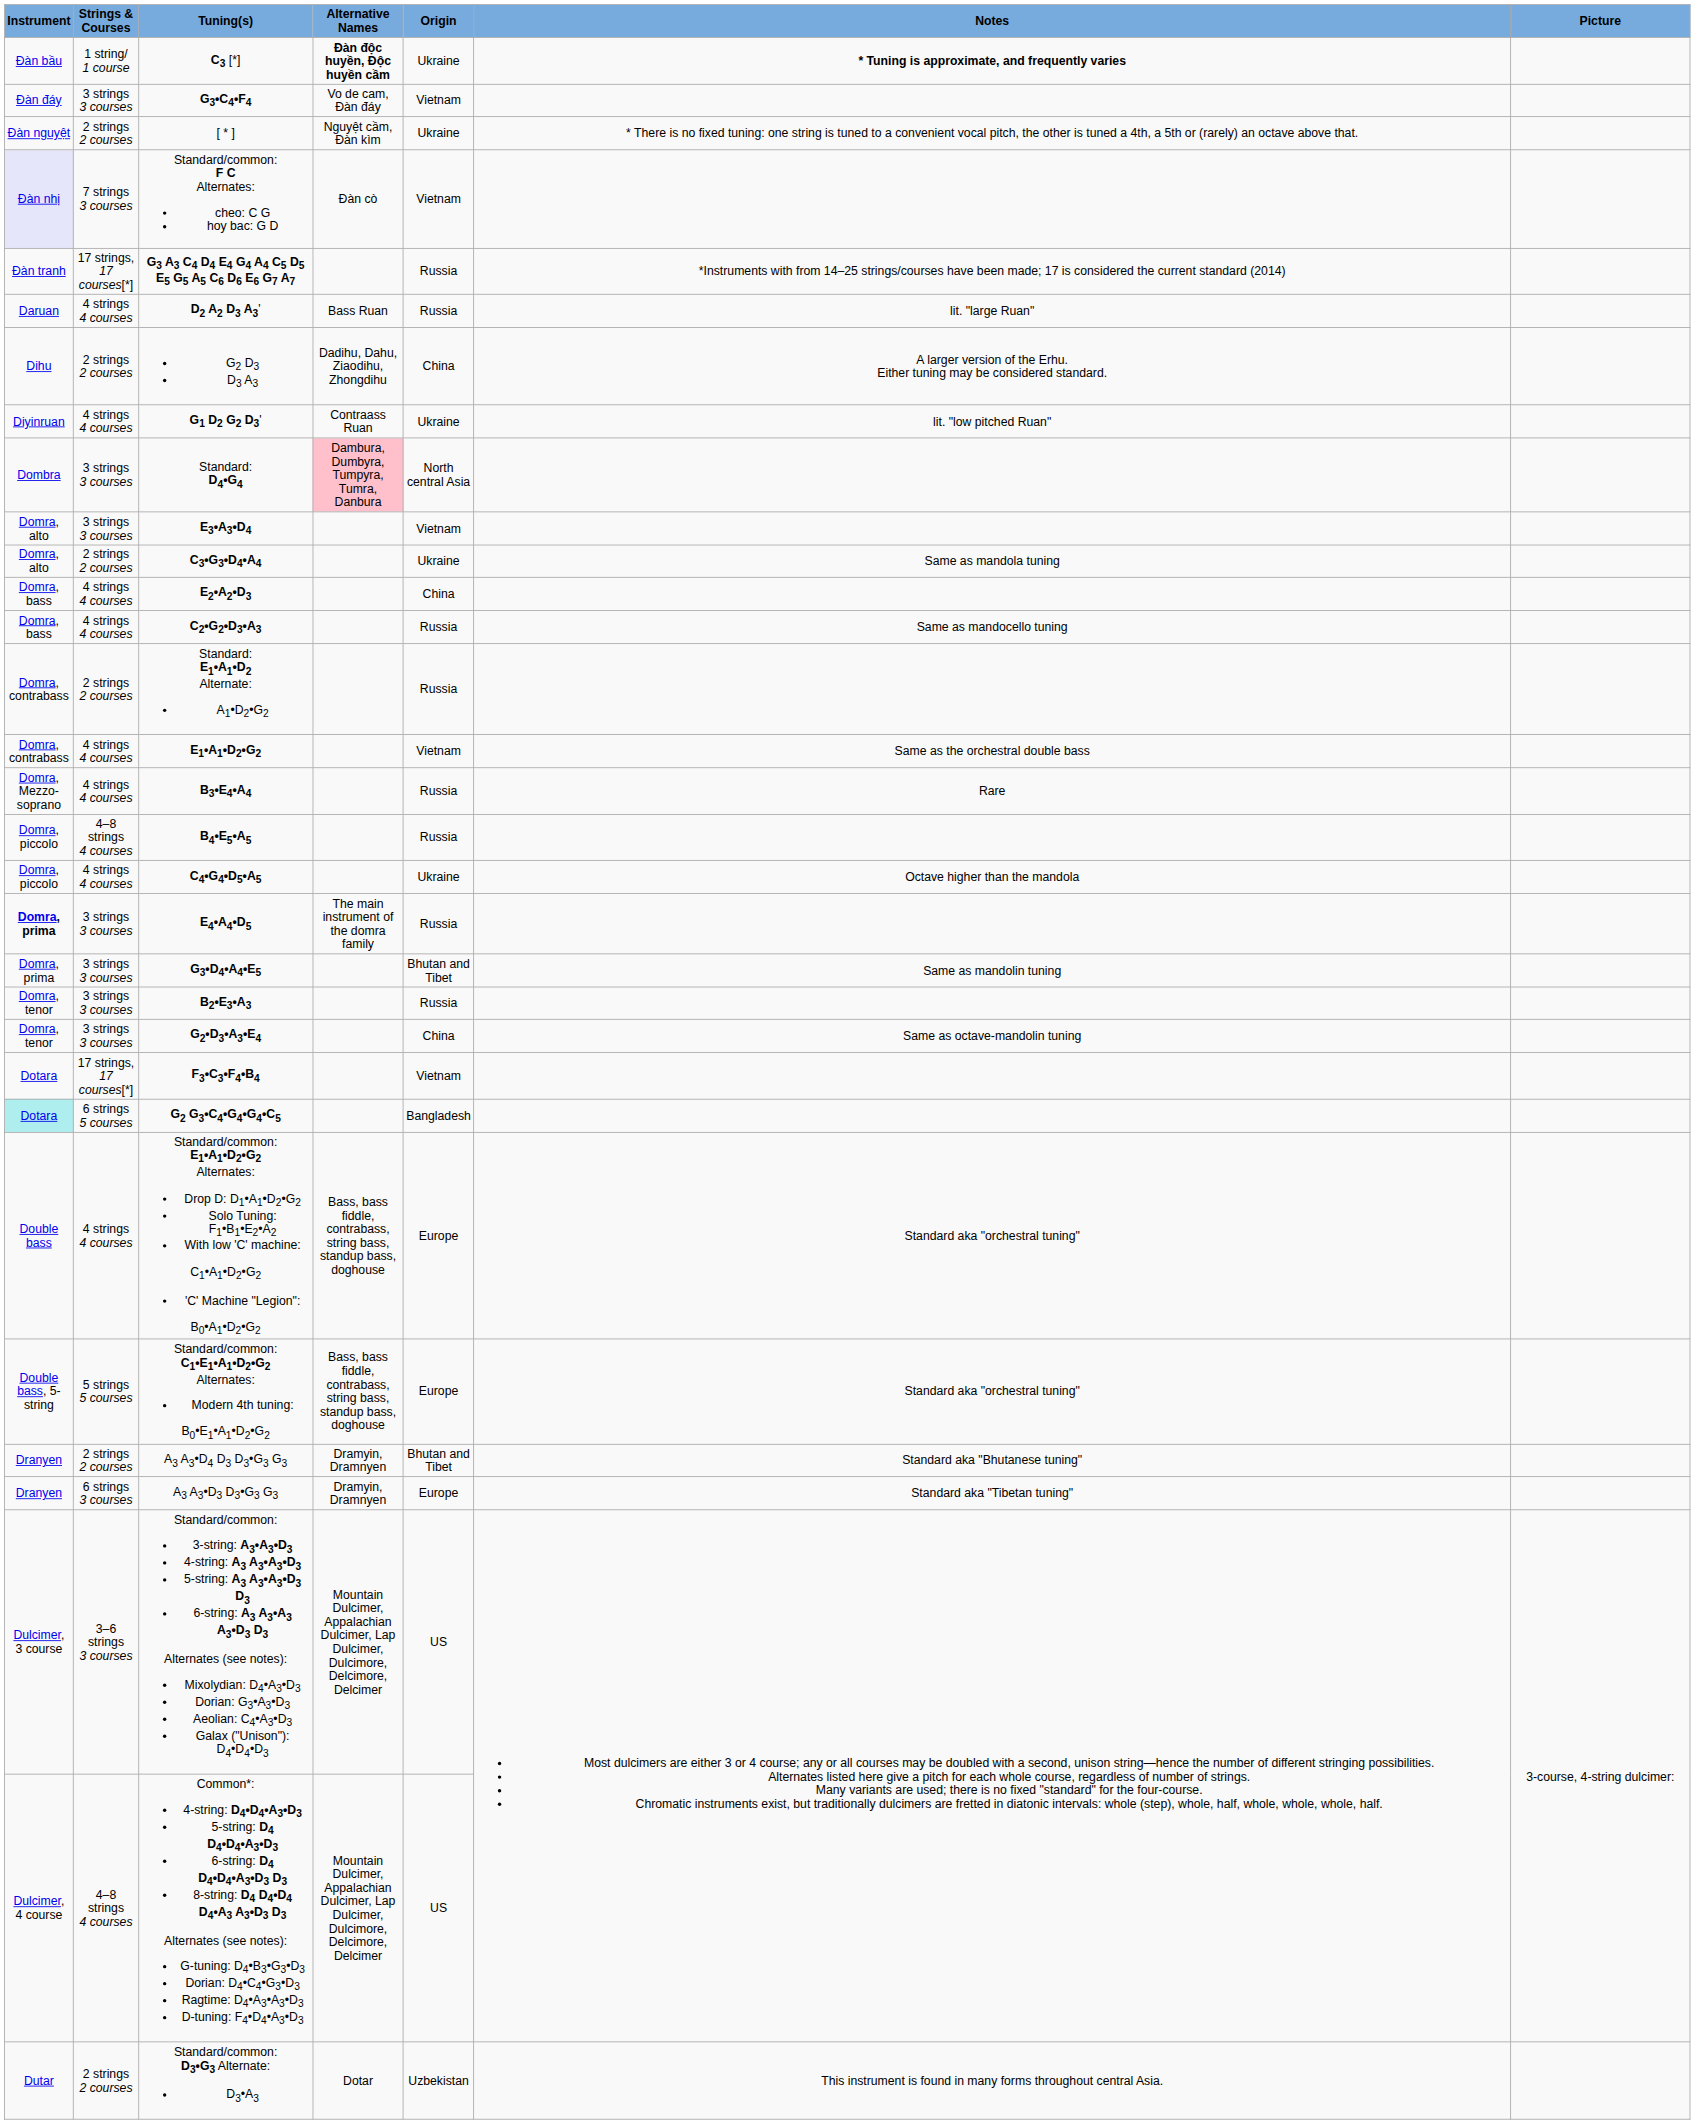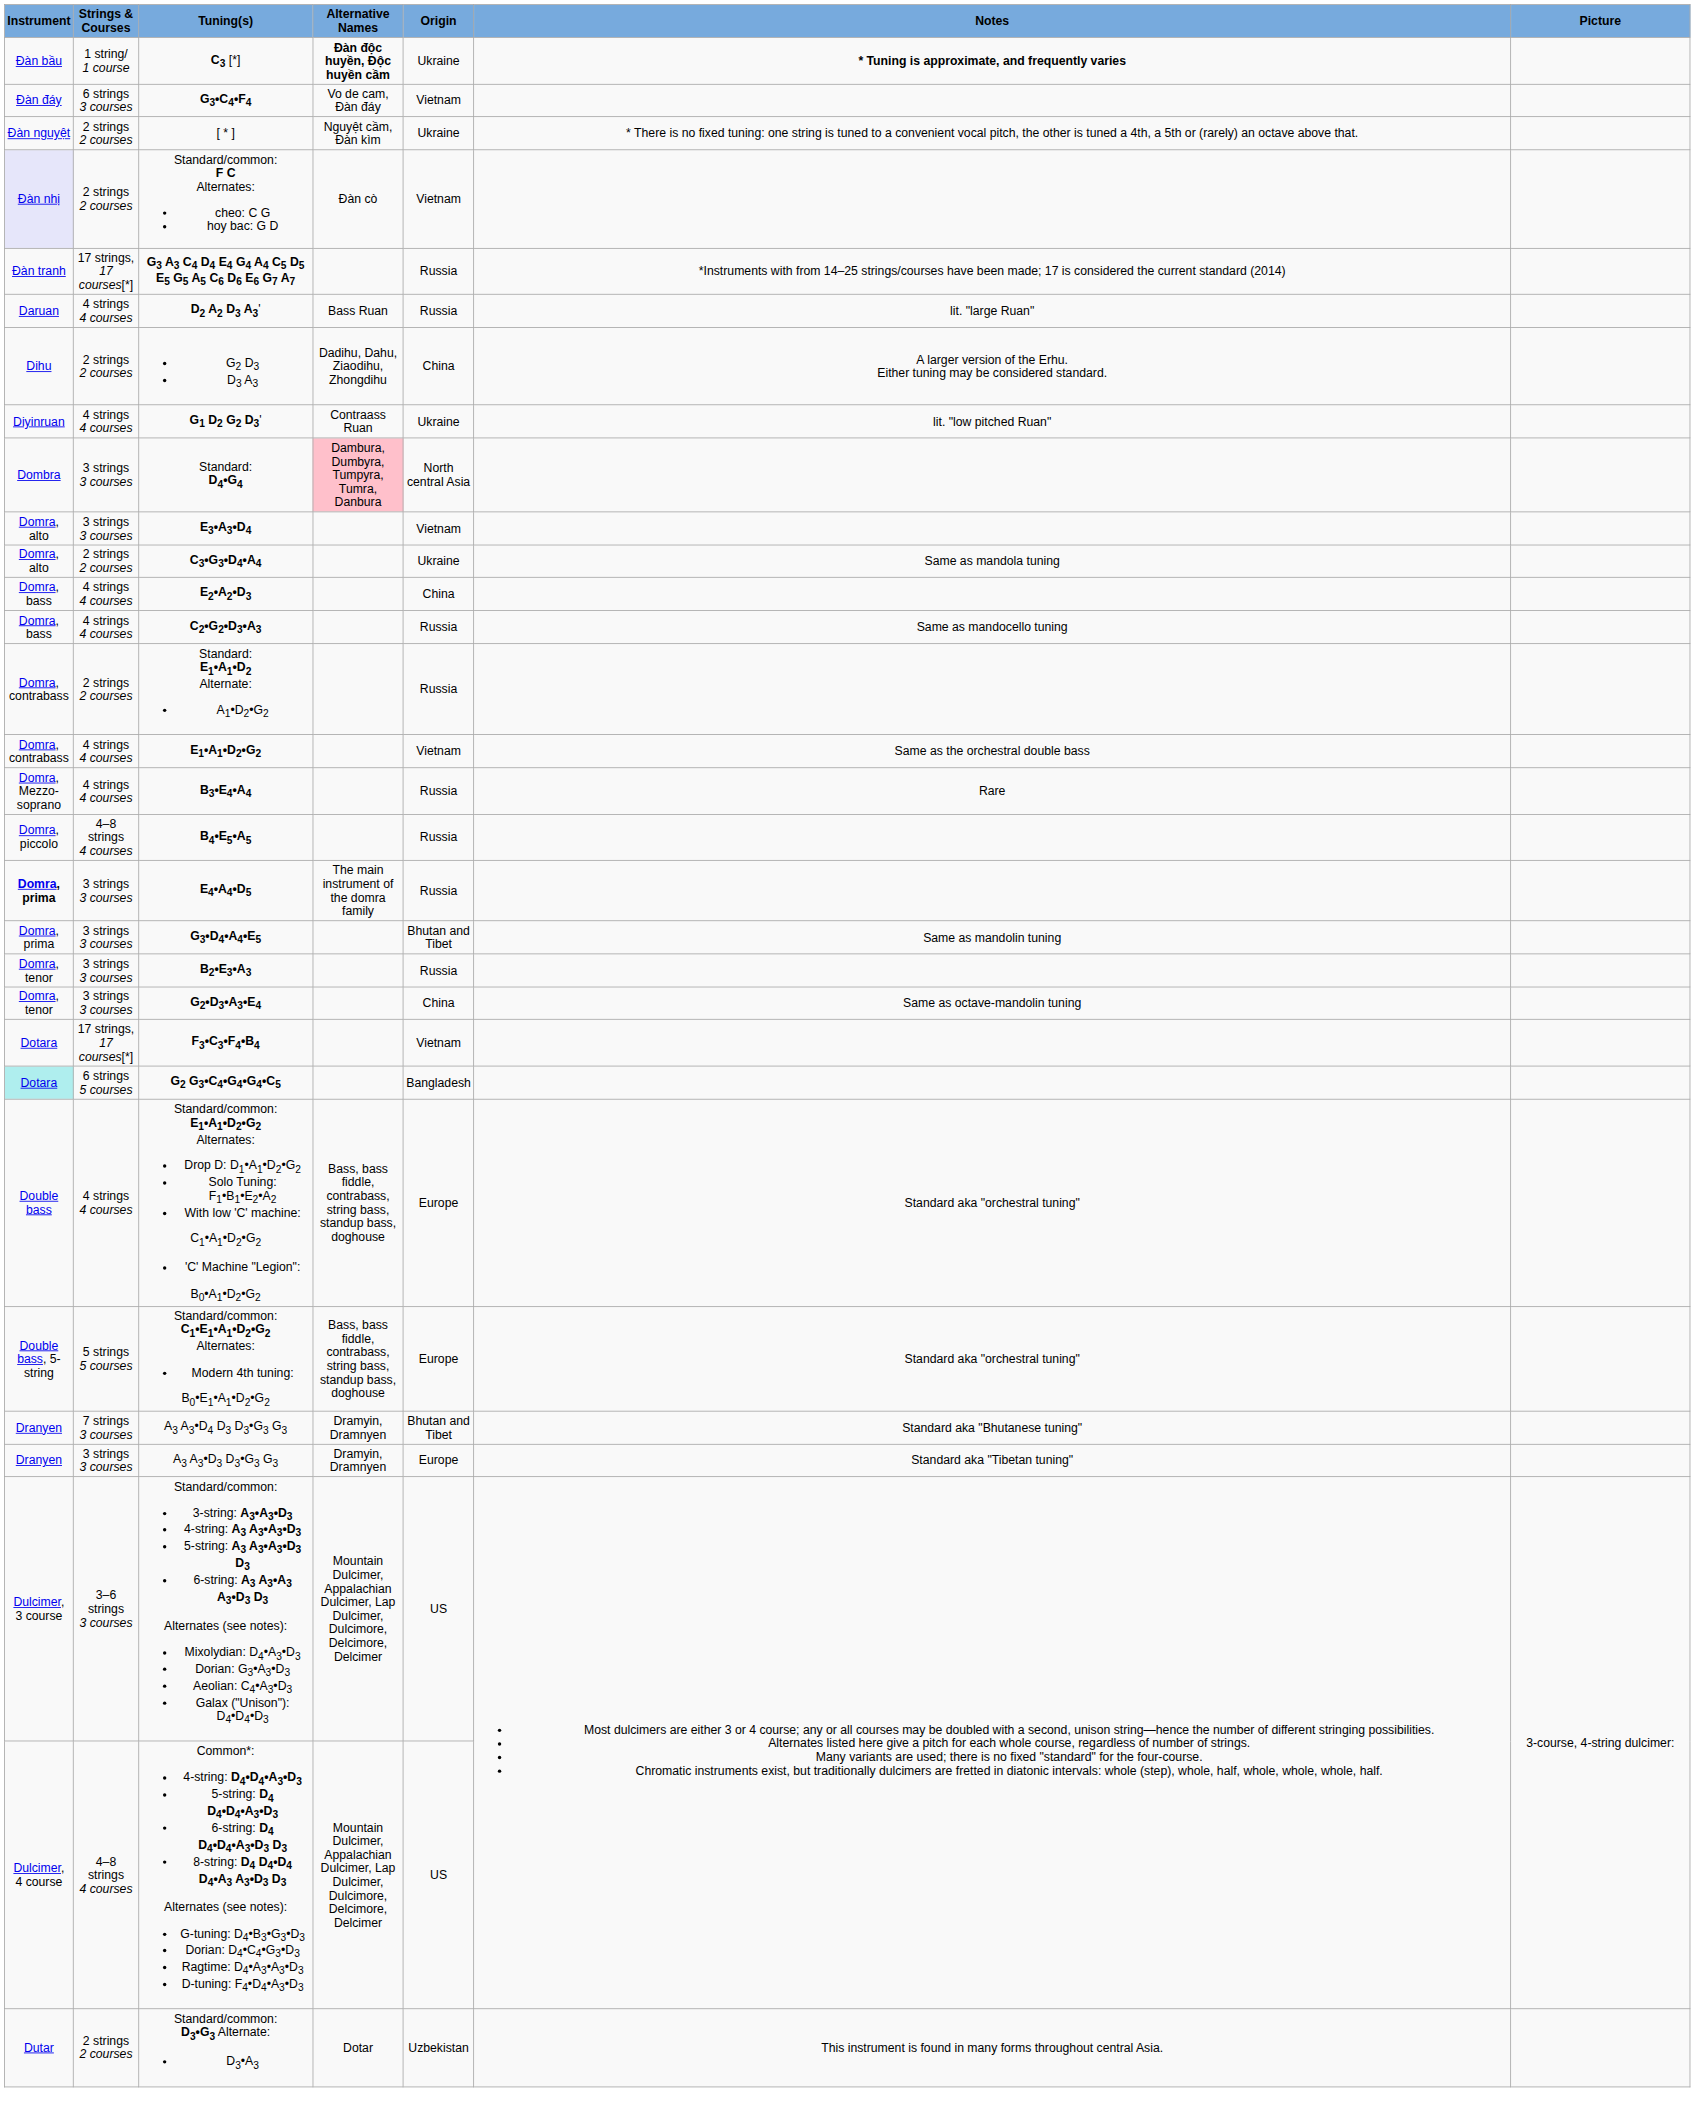(106, 100) 3 strings 3 courses -> (106, 100) 6 strings 3 courses
(106, 199) 7 strings 3 courses -> (106, 199) 2 strings 2 courses
- row: (226, 877)
(106, 1460) 2 strings 2 courses -> (106, 1427) 7 strings 3 courses
(106, 1493) 6 strings 3 courses -> (106, 1460) 3 strings 3 courses
